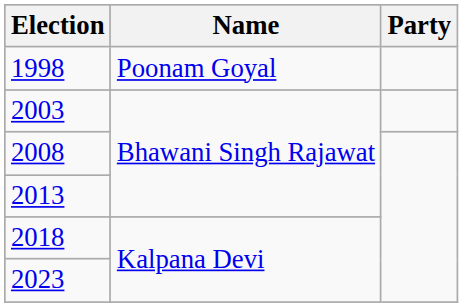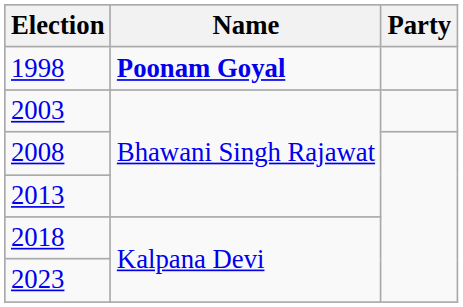(197, 68) normal -> (201, 68) bold
